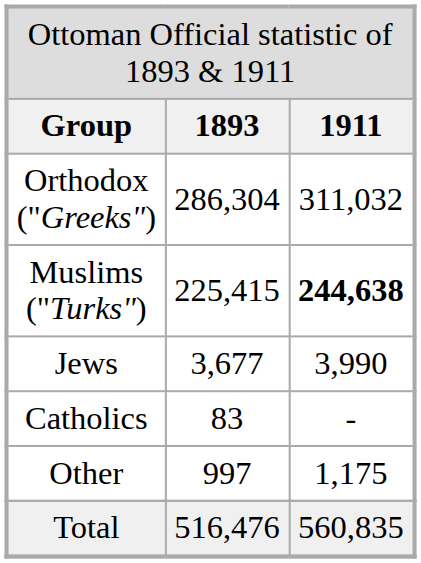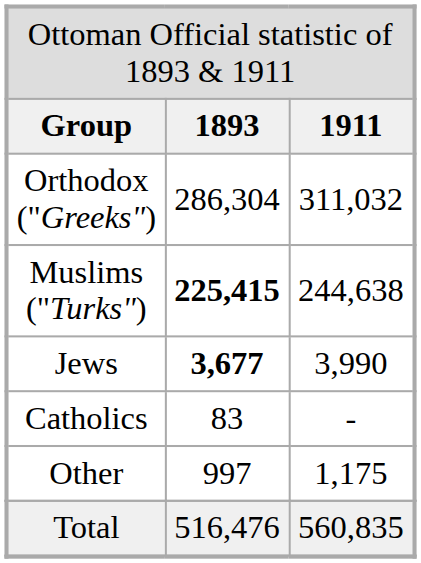(227, 290) normal -> (227, 290) bold
(351, 290) bold -> (351, 290) normal
(227, 363) normal -> (227, 363) bold
